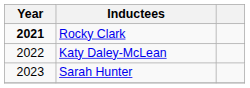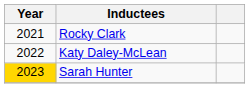(30, 33) bold -> (30, 33) normal
(30, 72) no background -> (30, 72) gold background
